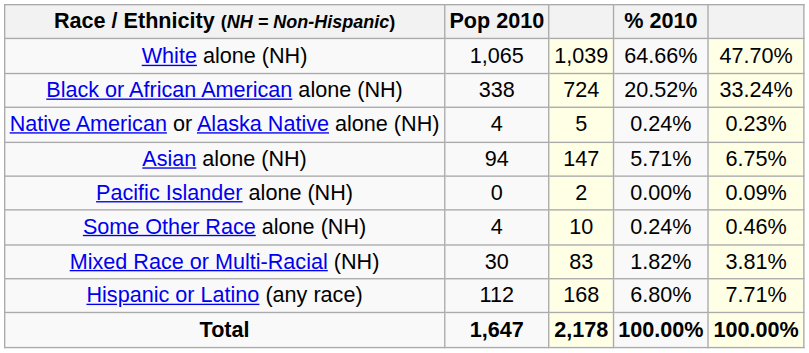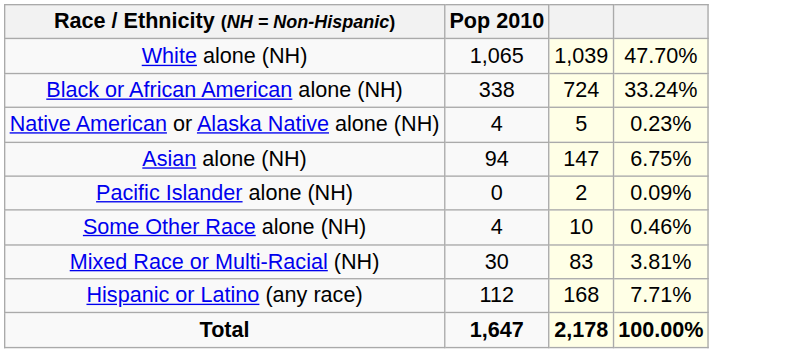- column: (661, 21)
